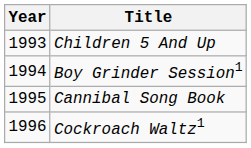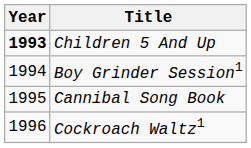(27, 43) normal -> (27, 43) bold
